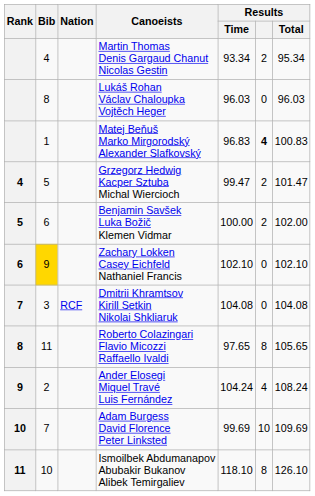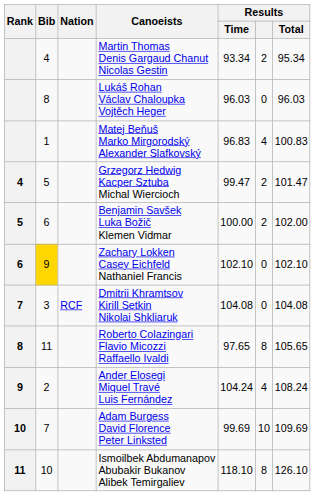(264, 141) bold -> (264, 141) normal
